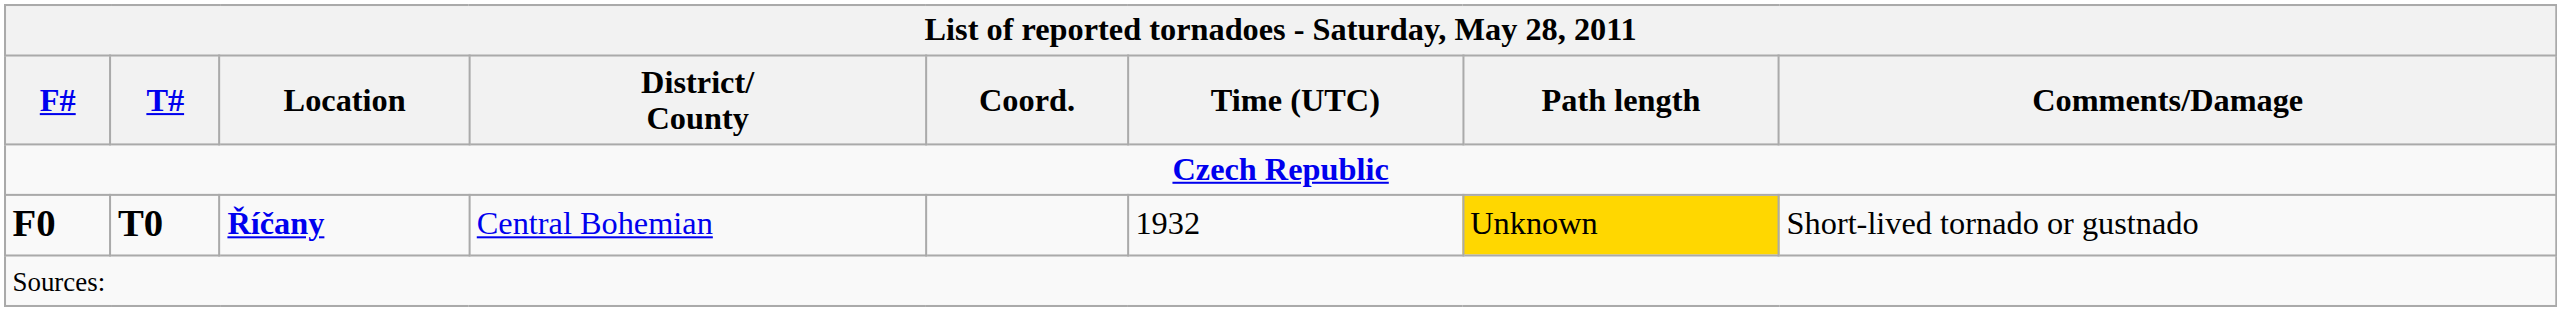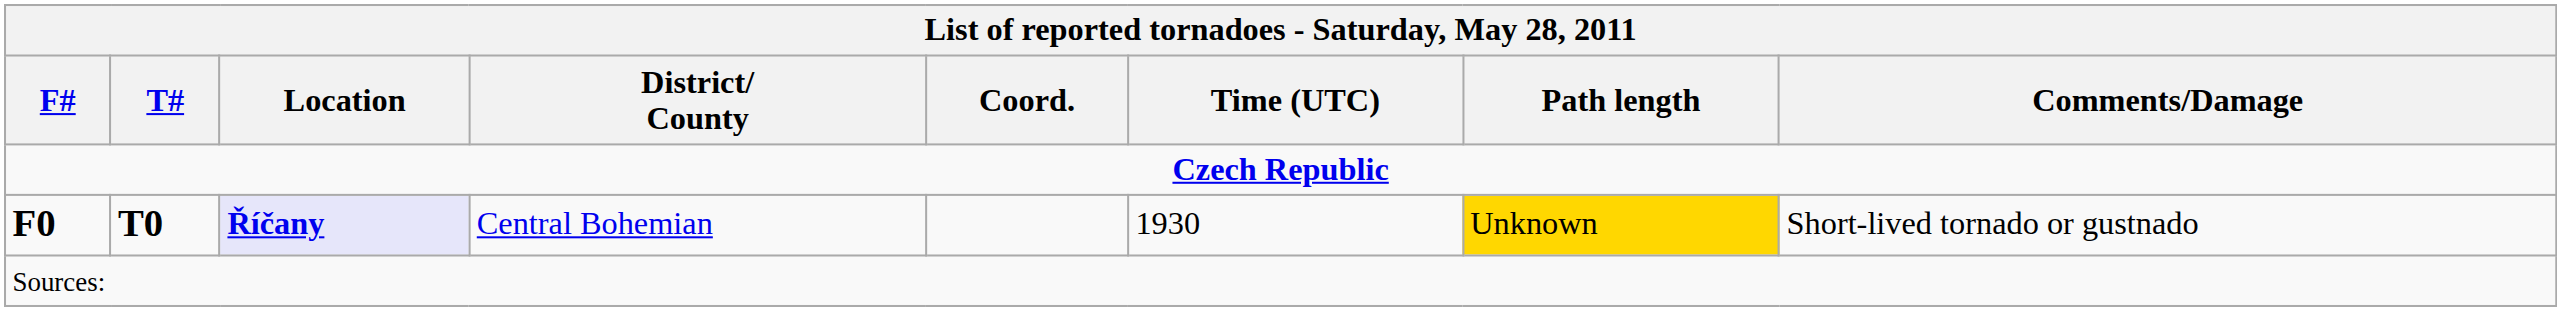(276, 224) no background -> (276, 224) lavender background
(1168, 224) 1932 -> (1168, 224) 1930
